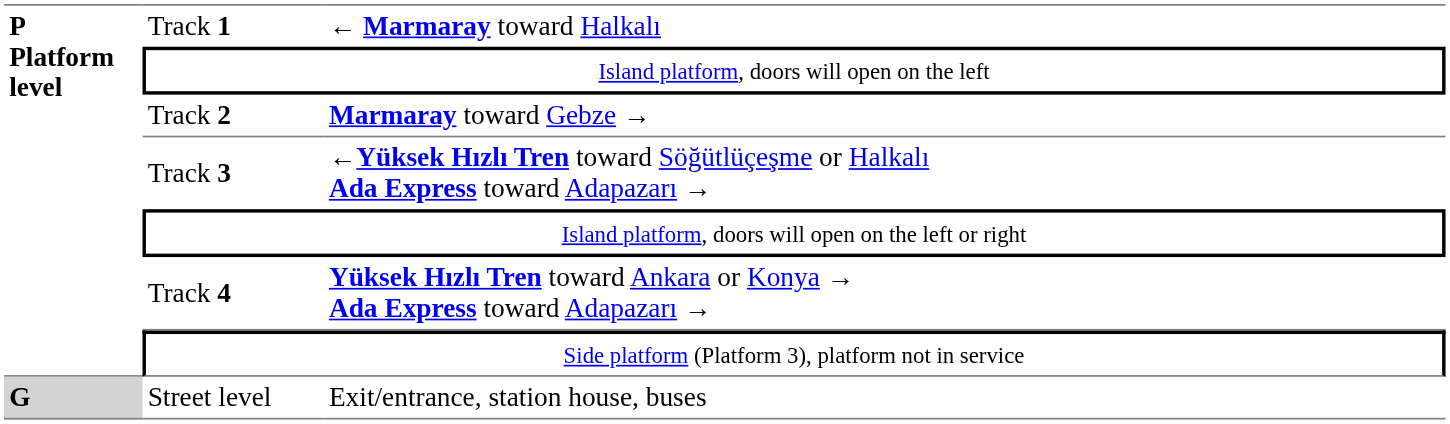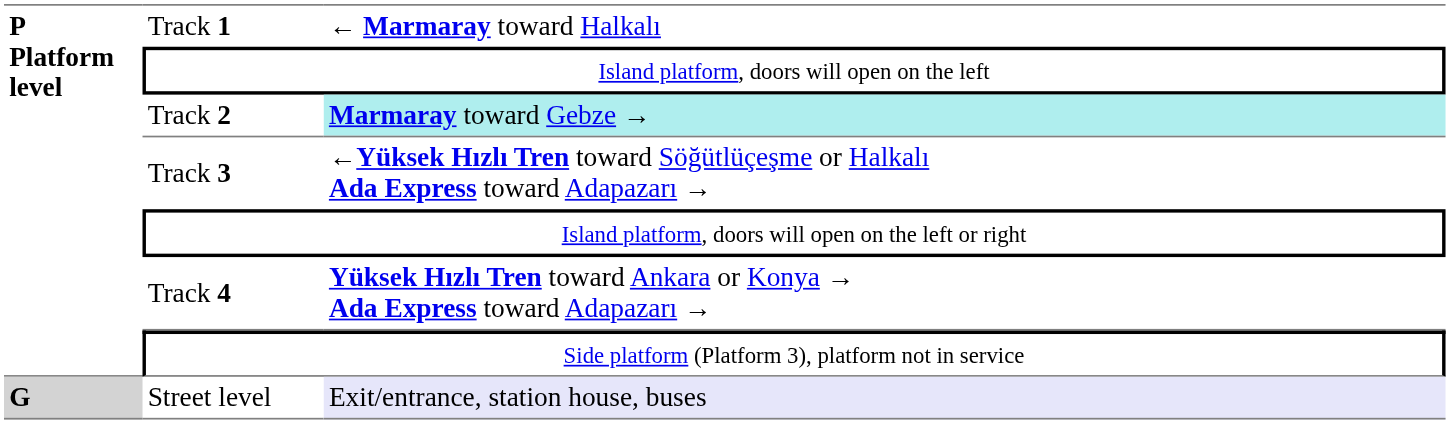(490, 114) no background -> (490, 114) paleturquoise background
(518, 396) no background -> (518, 396) lavender background
